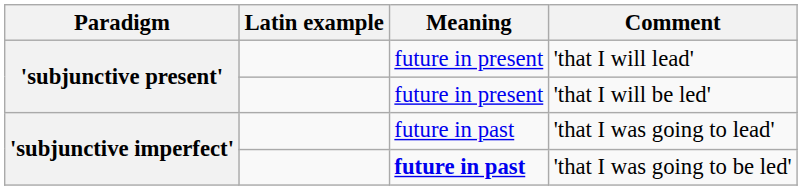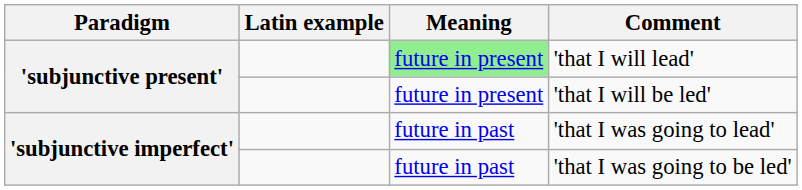(469, 58) no background -> (469, 58) lightgreen background
(460, 166) bold -> (454, 166) normal
